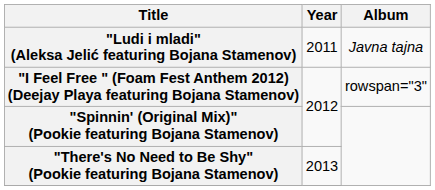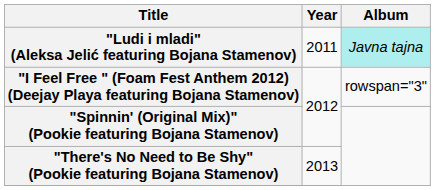(386, 47) no background -> (386, 47) paleturquoise background
